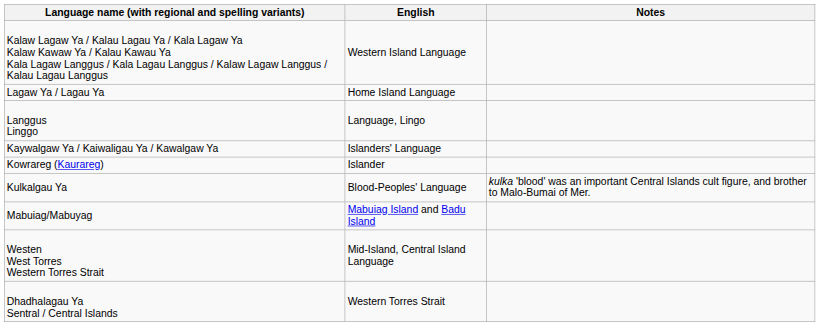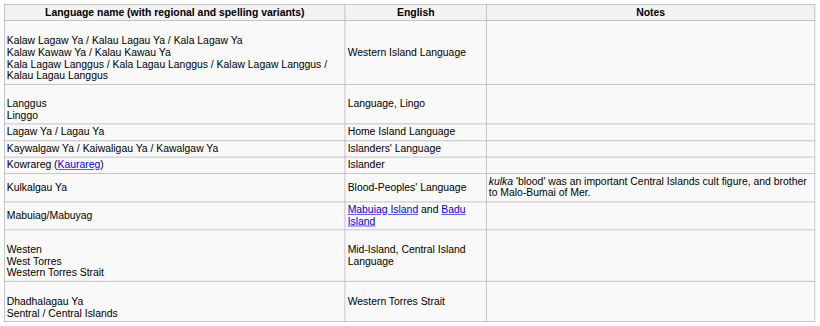rows swapped: (55, 92) <-> (27, 126)
